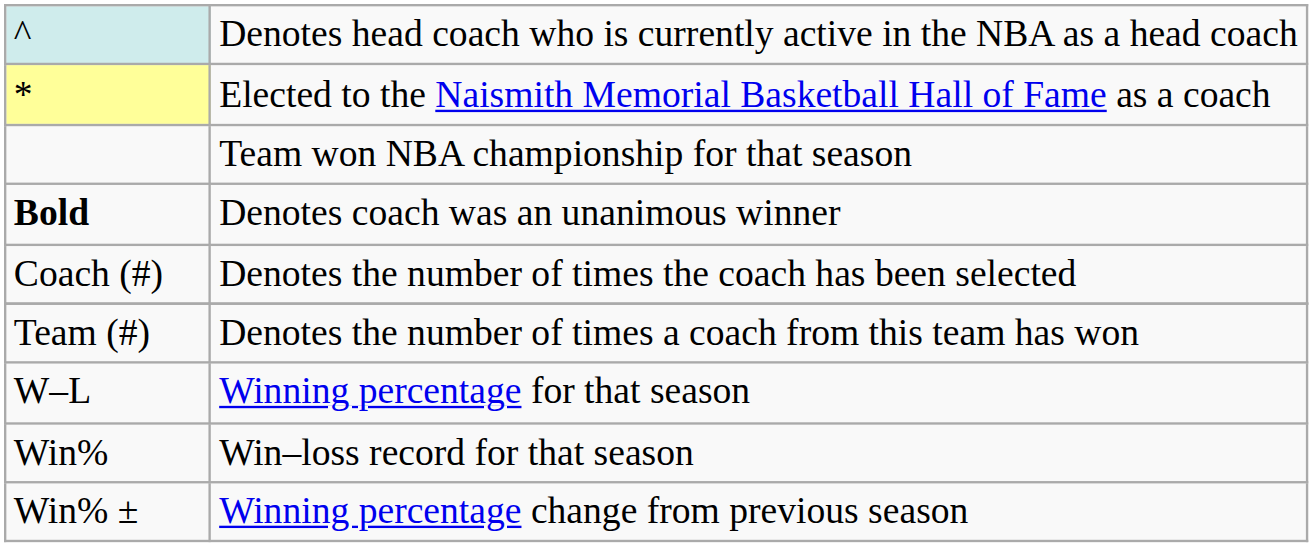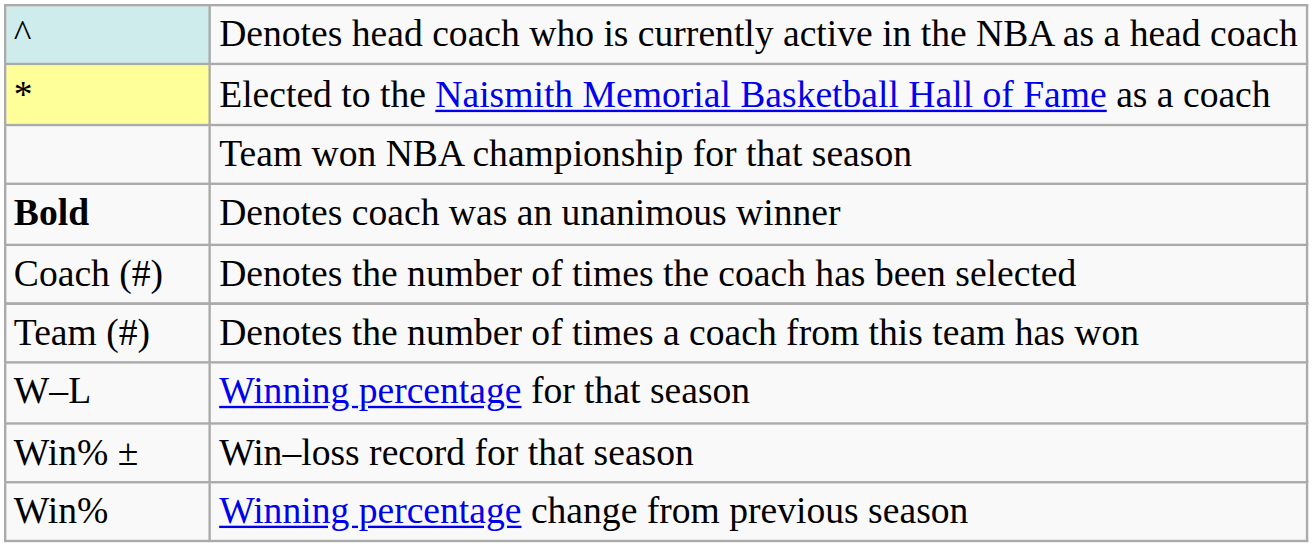(61, 451) Win% -> (76, 451) Win% ±
(76, 511) Win% ± -> (61, 511) Win%
